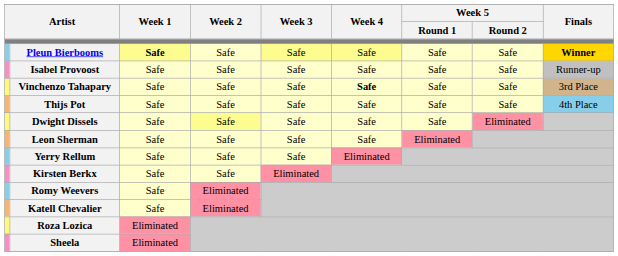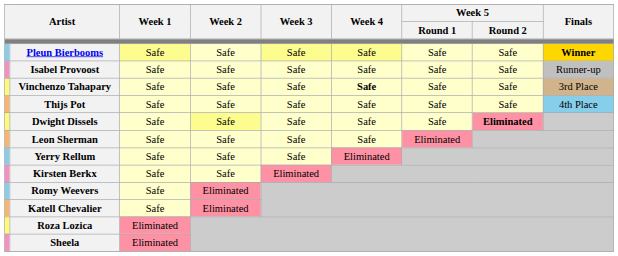(155, 52) bold -> (155, 52) normal
(508, 121) normal -> (508, 121) bold
